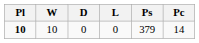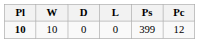(147, 30) 379 -> (147, 30) 399
(179, 30) 14 -> (179, 30) 12
